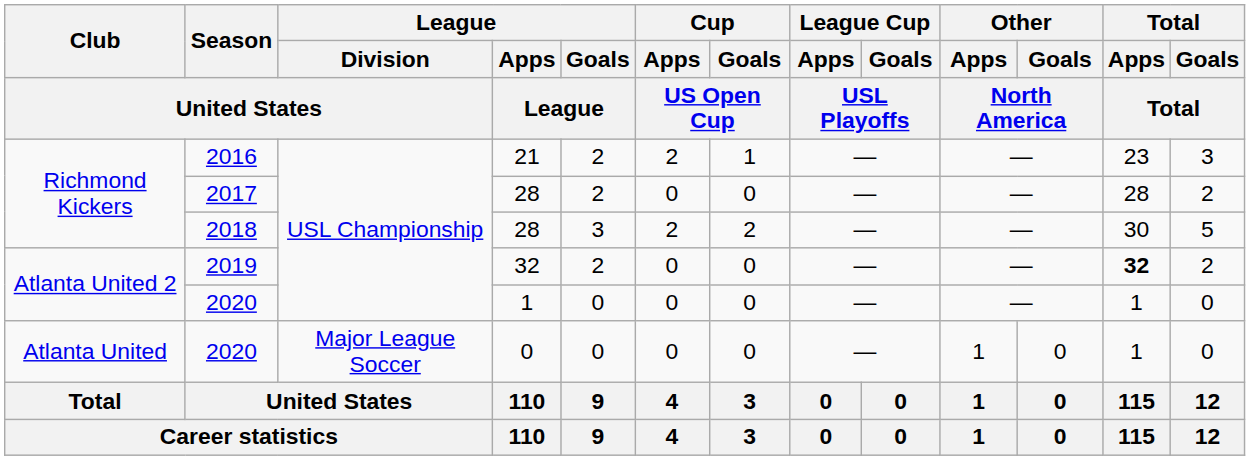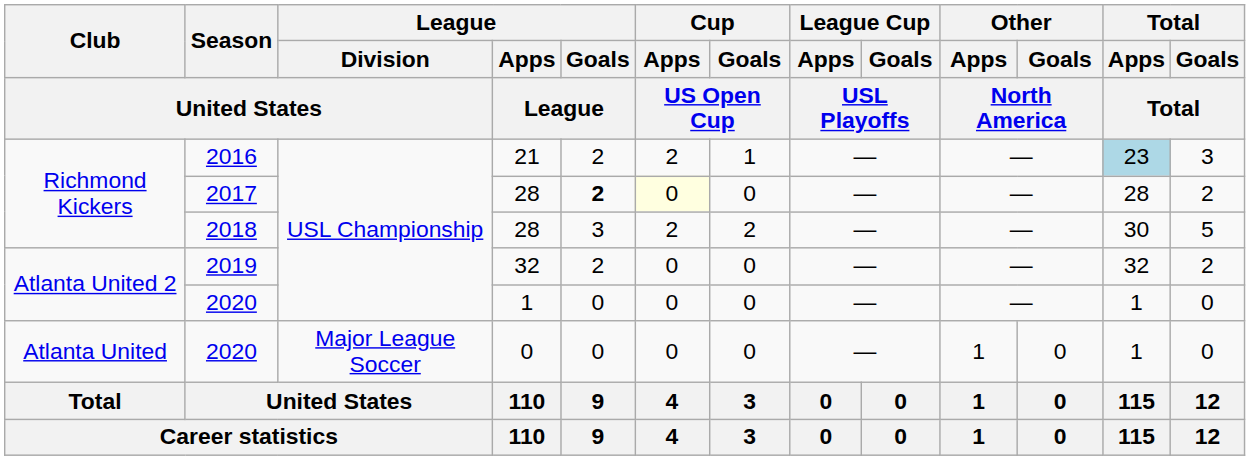(1136, 157) no background -> (1136, 157) lightblue background
(598, 193) normal -> (598, 193) bold
(672, 193) no background -> (672, 193) lightyellow background
(1136, 266) bold -> (1136, 266) normal
